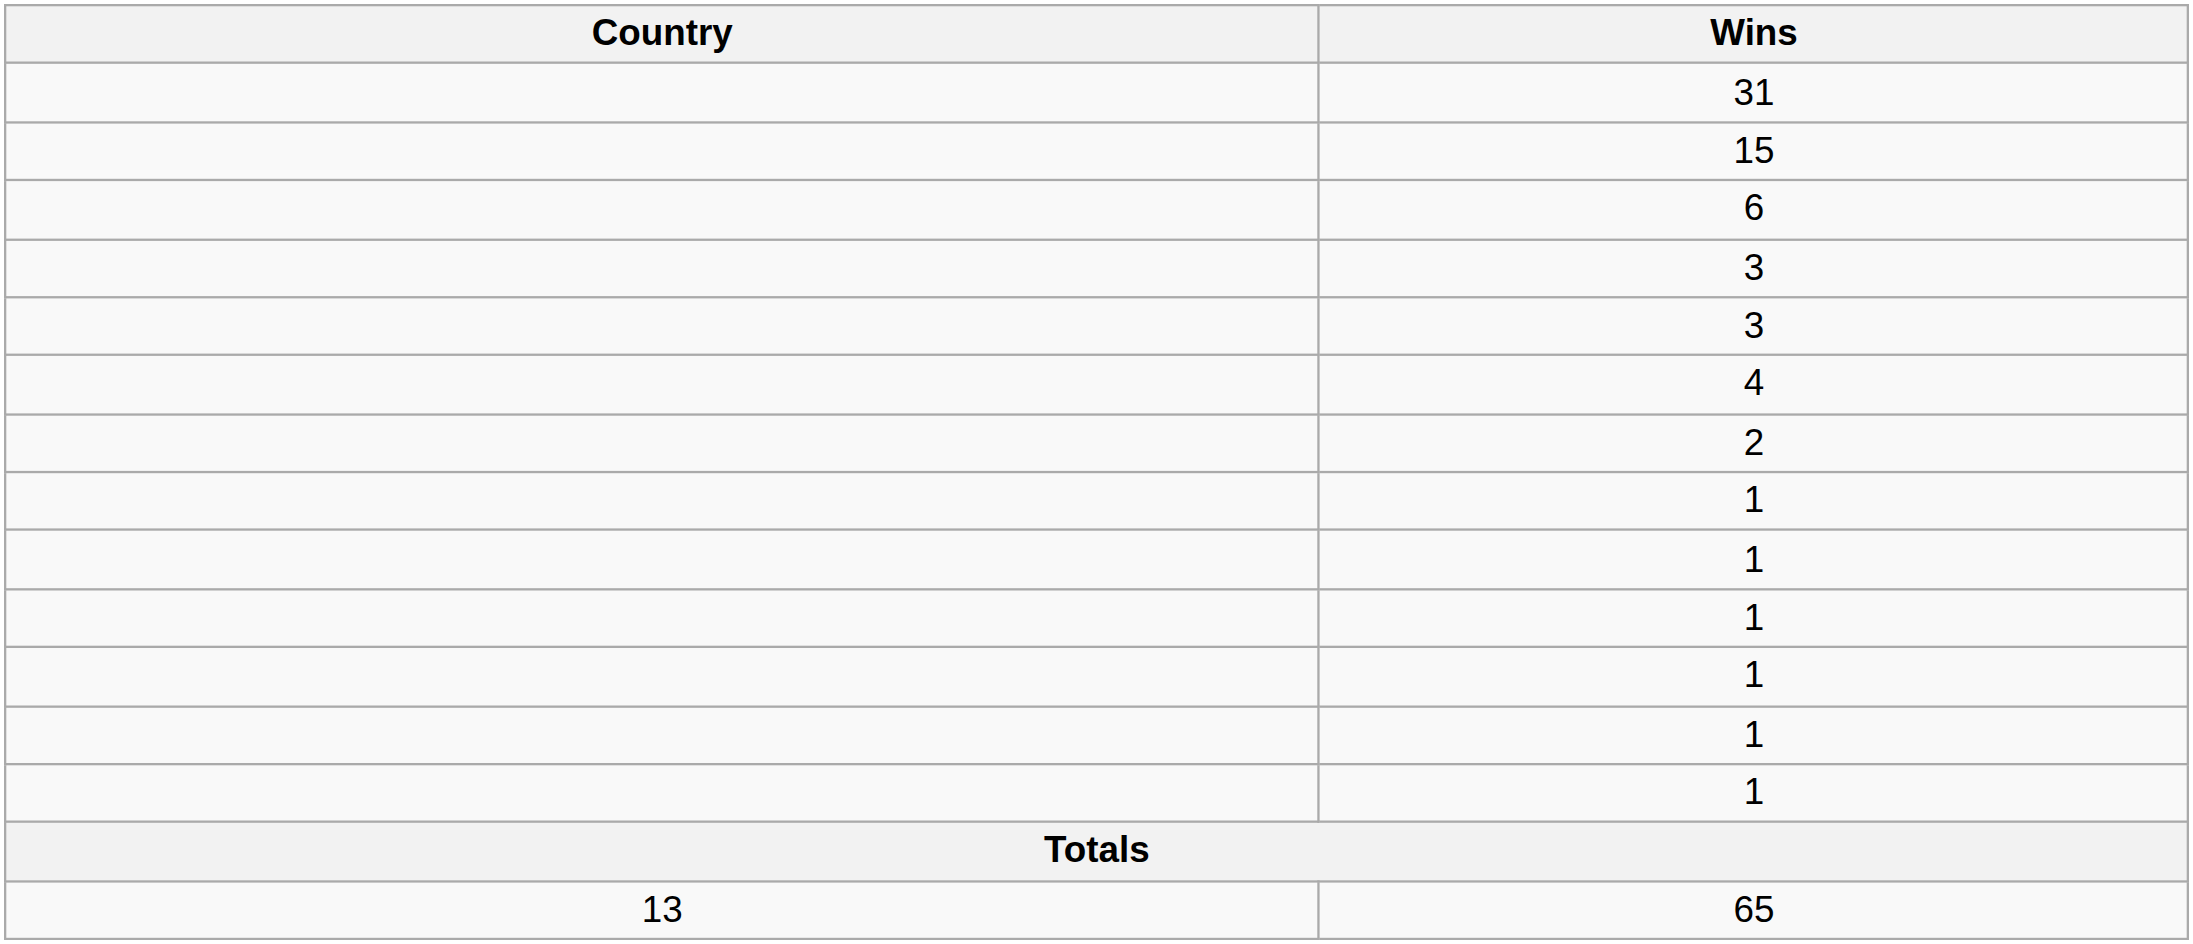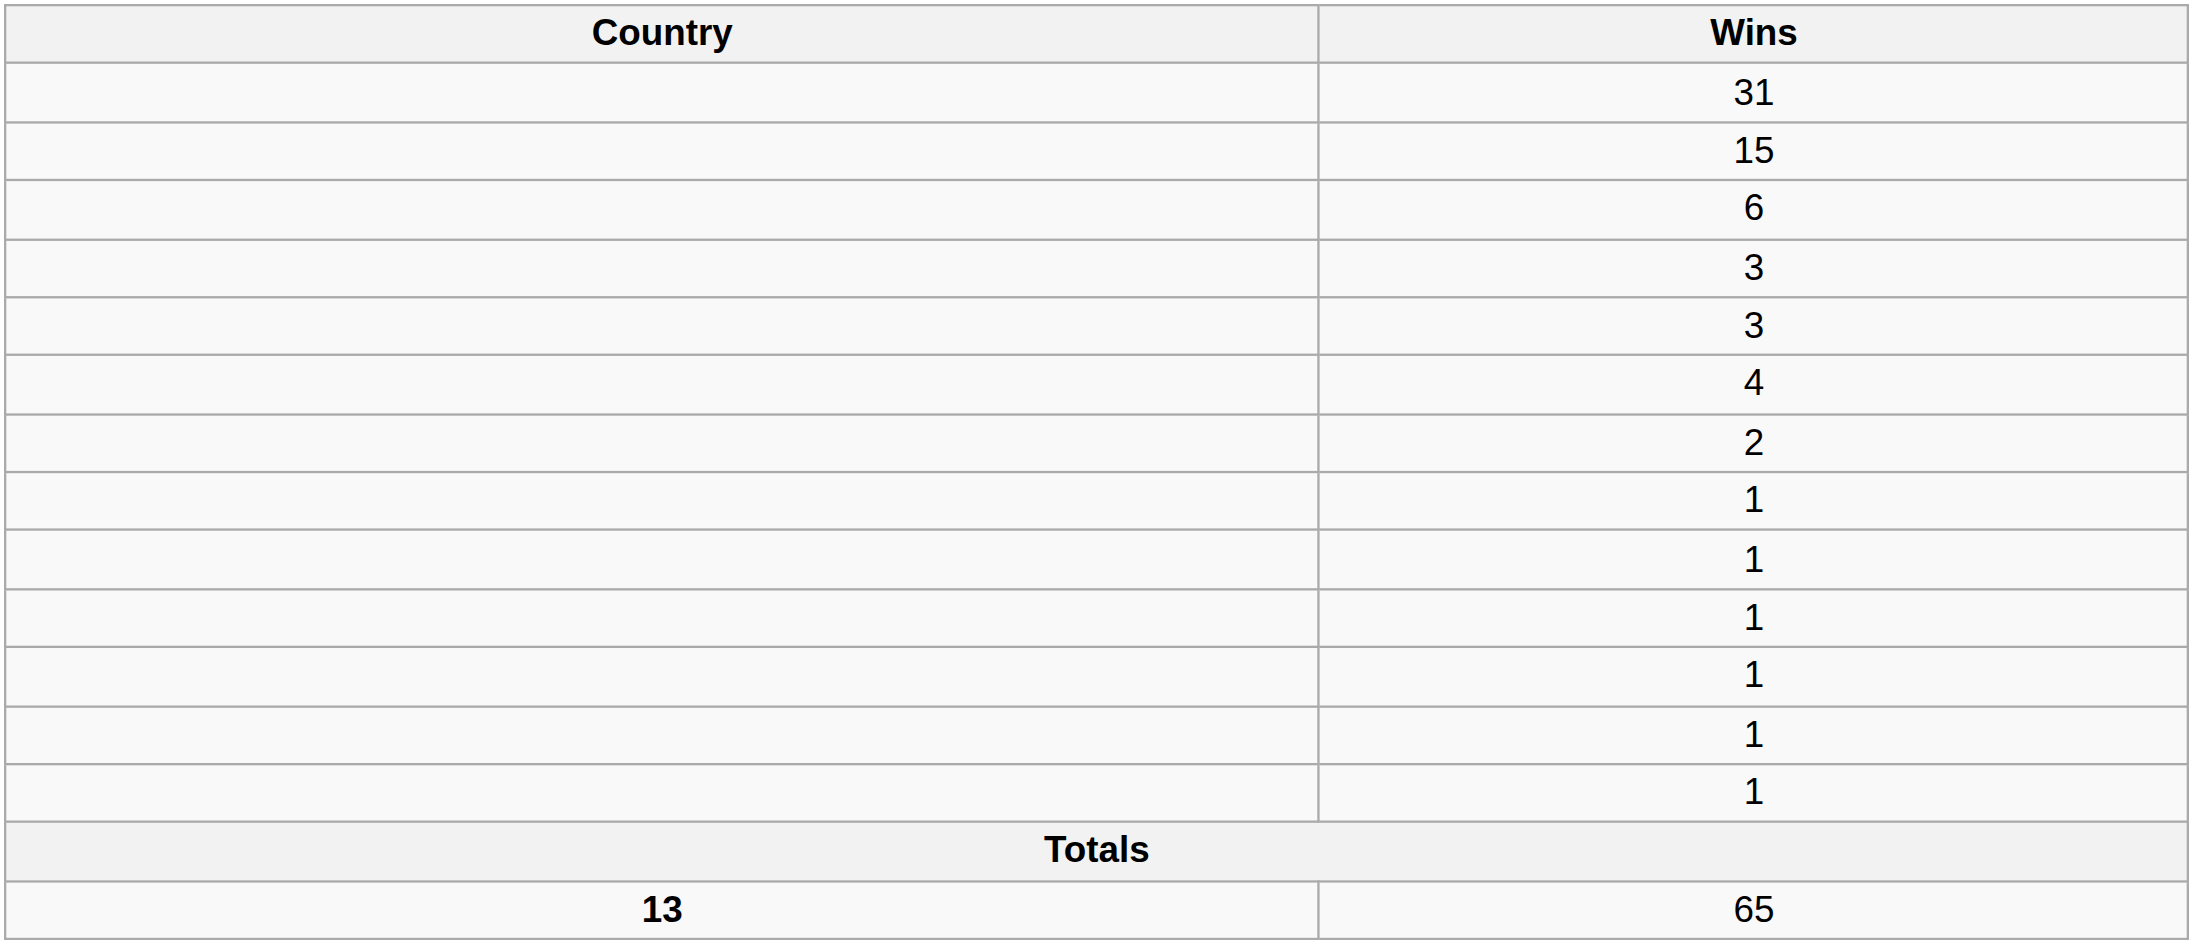(662, 909) normal -> (662, 909) bold
